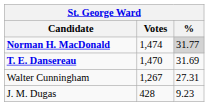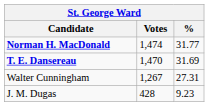(188, 45) lightgrey background -> (188, 45) no background
